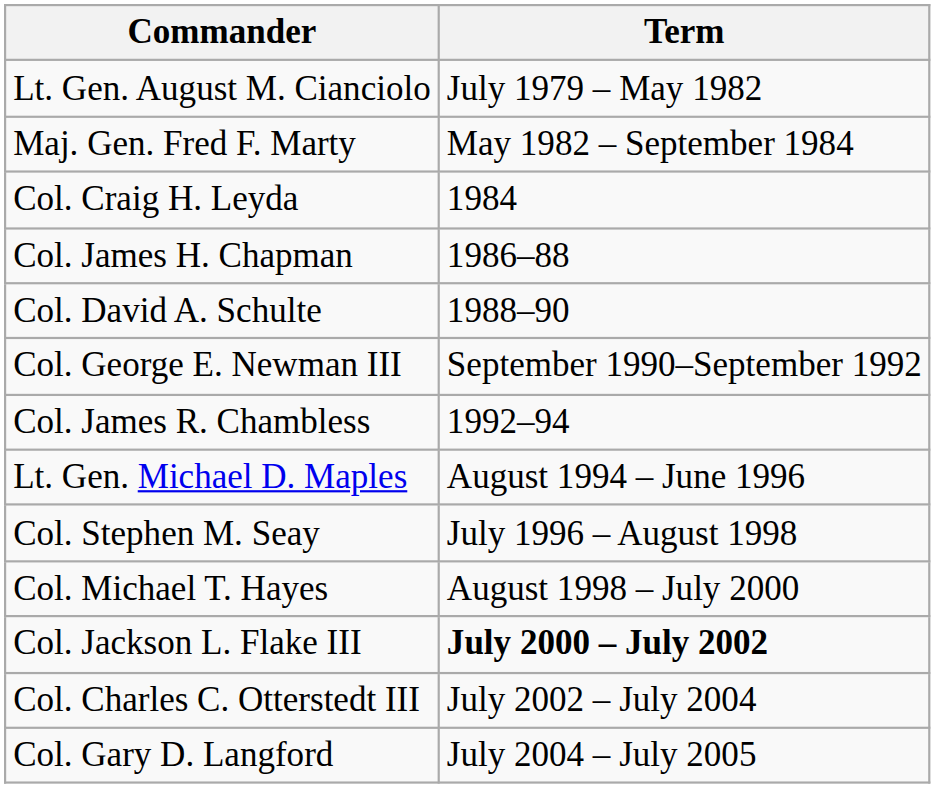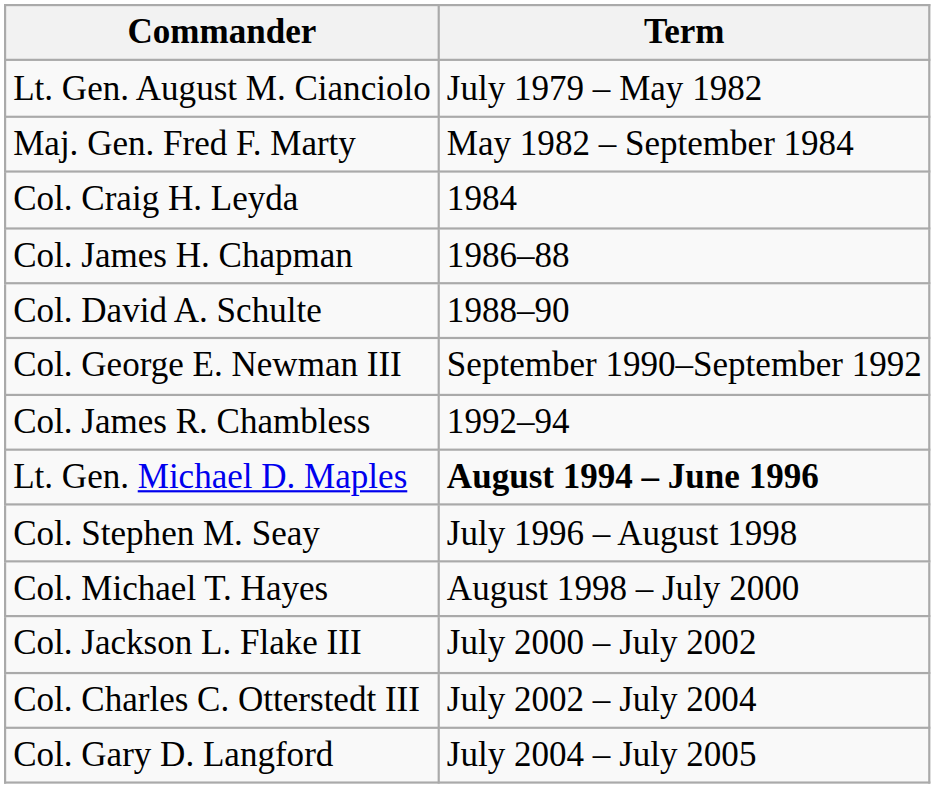(626, 476) normal -> (633, 476) bold
(607, 643) bold -> (602, 643) normal
